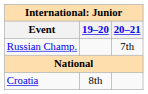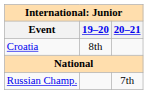rows swapped: (23, 81) <-> (42, 47)
